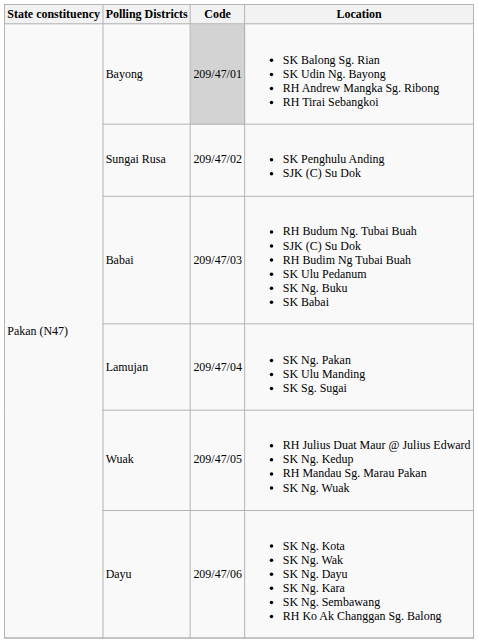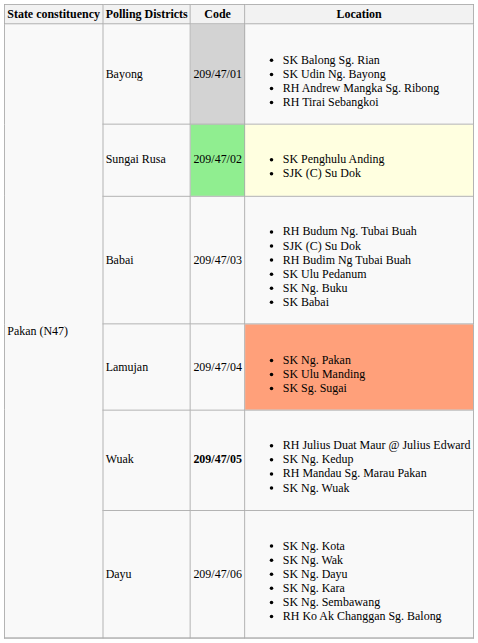(218, 159) no background -> (218, 159) lightgreen background
(359, 167) no background -> (359, 167) lightyellow background
(359, 374) no background -> (359, 374) lightsalmon background
(218, 459) normal -> (218, 459) bold
